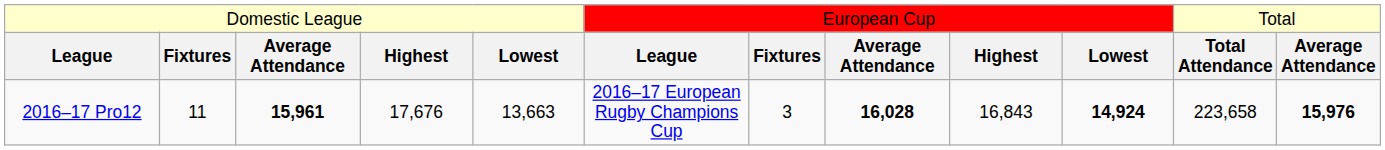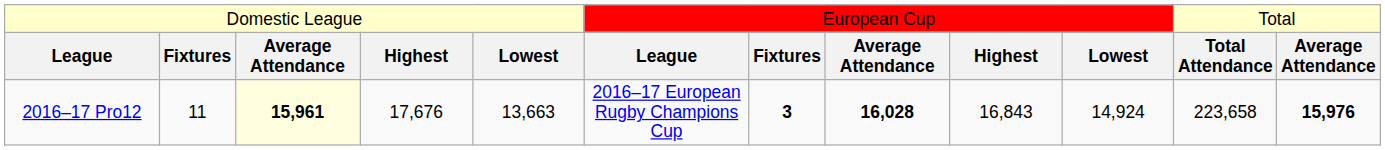(298, 113) no background -> (298, 113) lightyellow background
(787, 113) normal -> (787, 113) bold
(1118, 113) bold -> (1118, 113) normal
